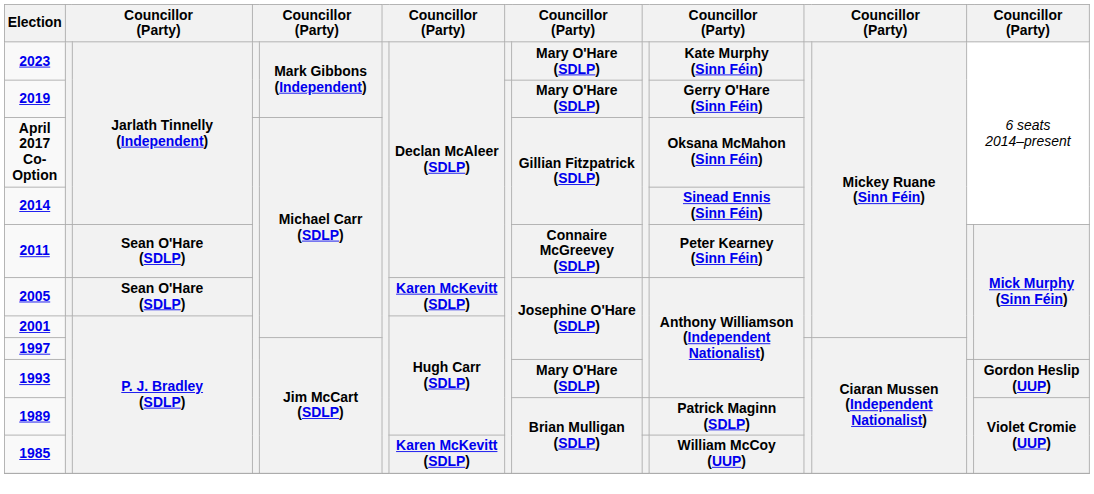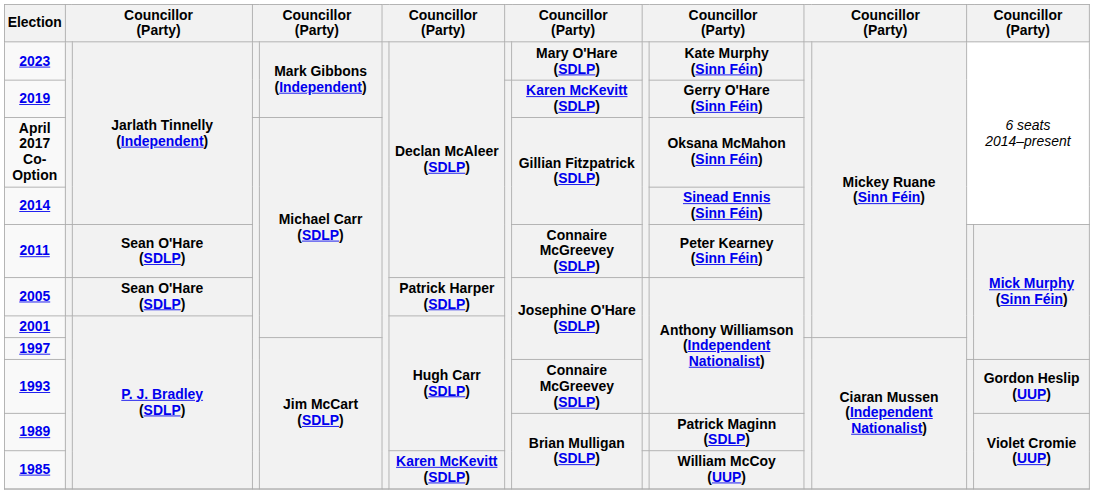(577, 98) Mary O'Hare (SDLP) -> (577, 98) Karen McKevitt (SDLP)
(447, 296) Karen McKevitt (SDLP) -> (447, 296) Patrick Harper (SDLP)
(577, 378) Mary O'Hare (SDLP) -> (577, 386) Connaire McGreevey (SDLP)
